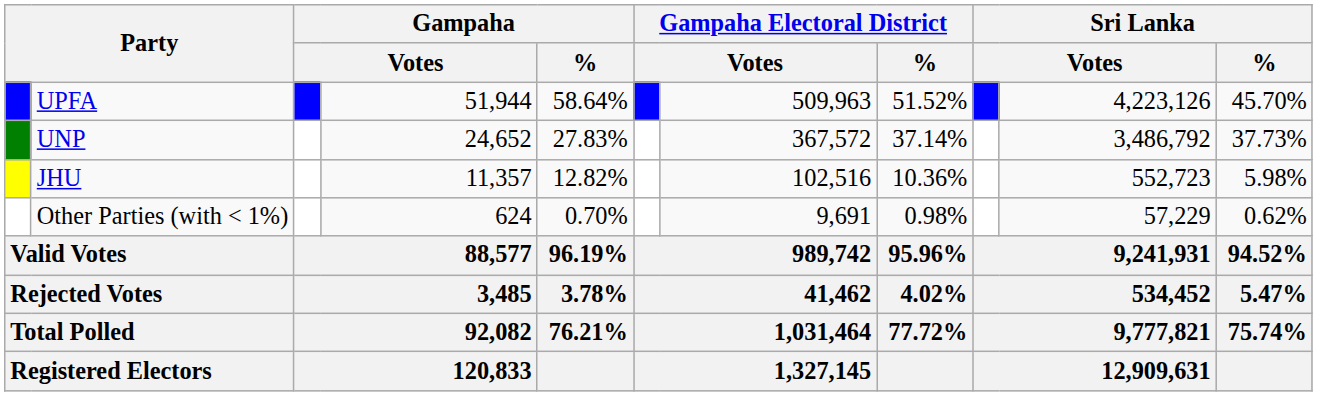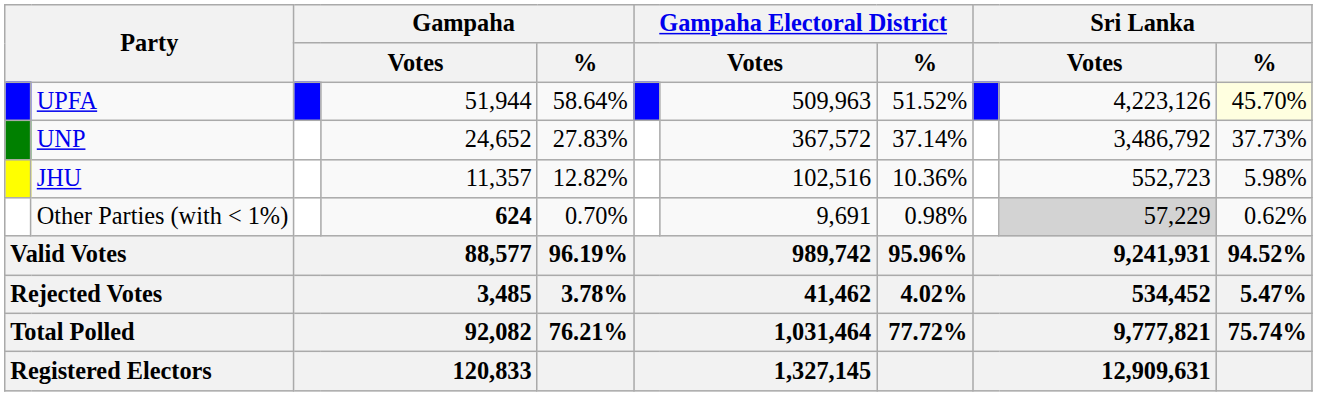(1269, 100) no background -> (1269, 100) lightyellow background
(513, 216) normal -> (513, 216) bold
(1177, 216) no background -> (1177, 216) lightgrey background
